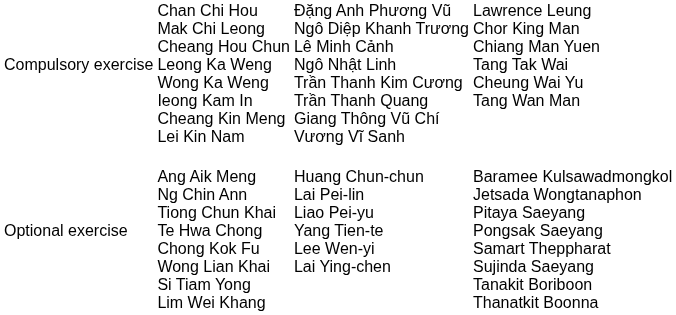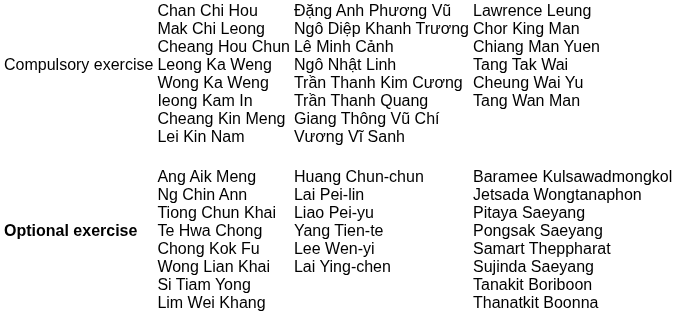(66, 230) normal -> (71, 230) bold
